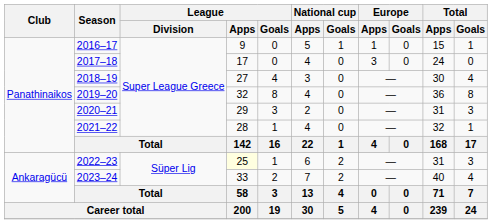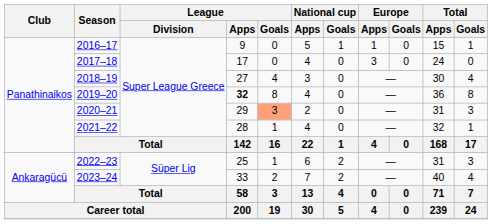(242, 95) normal -> (242, 95) bold
(275, 111) no background -> (275, 111) lightsalmon background
(242, 161) lightyellow background -> (242, 161) no background
